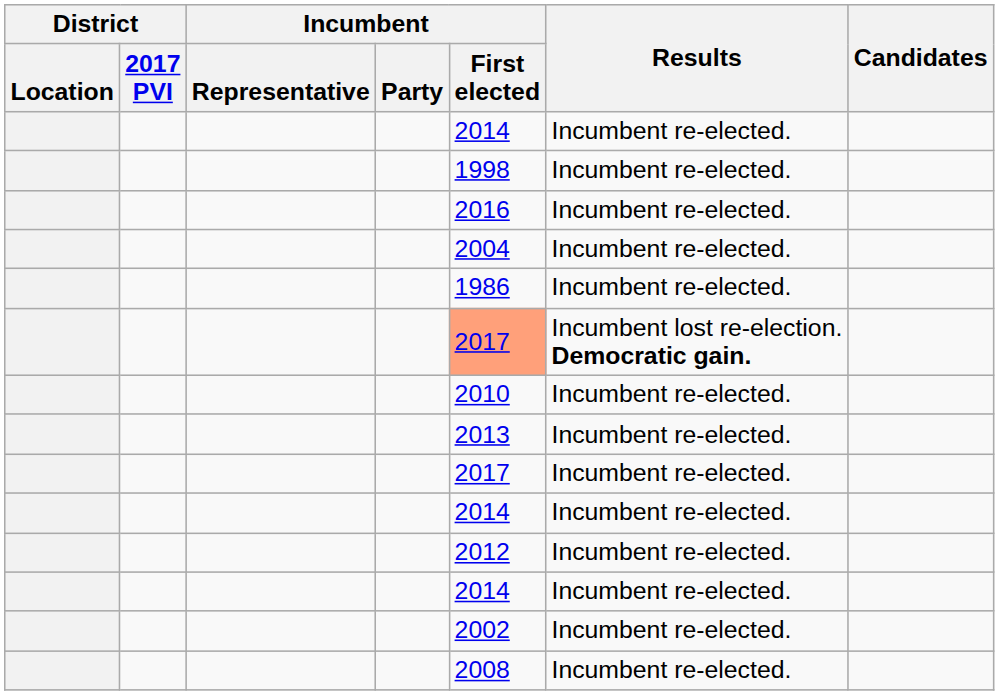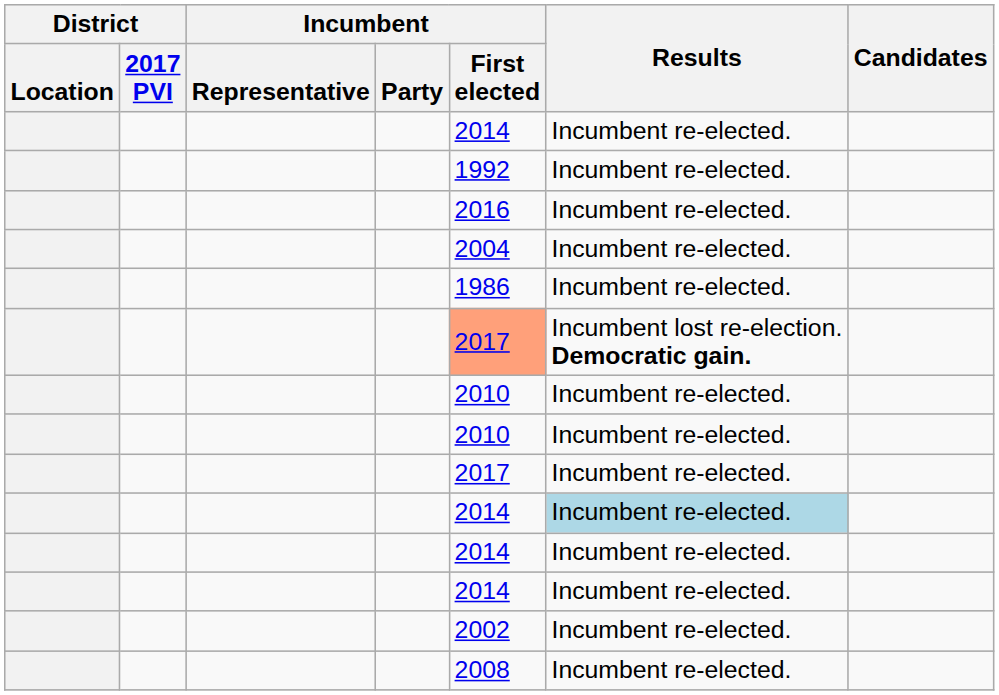(482, 170) 1998 -> (482, 170) 1992
(482, 433) 2013 -> (482, 433) 2010
(671, 512) no background -> (671, 512) lightblue background
(482, 551) 2012 -> (482, 551) 2014
